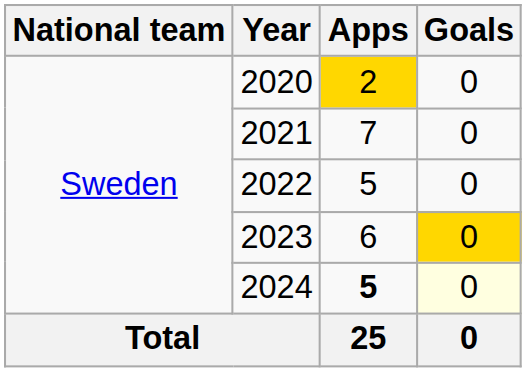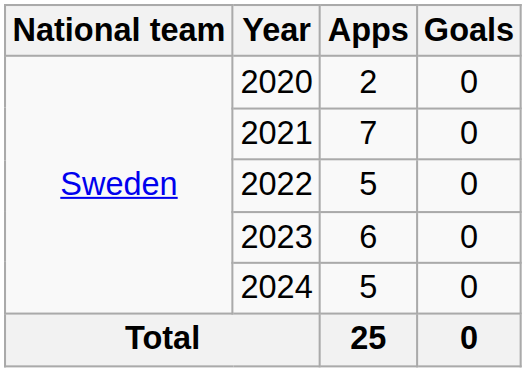(368, 81) gold background -> (368, 81) no background
(469, 236) gold background -> (469, 236) no background
(368, 287) bold -> (368, 287) normal
(469, 287) lightyellow background -> (469, 287) no background
